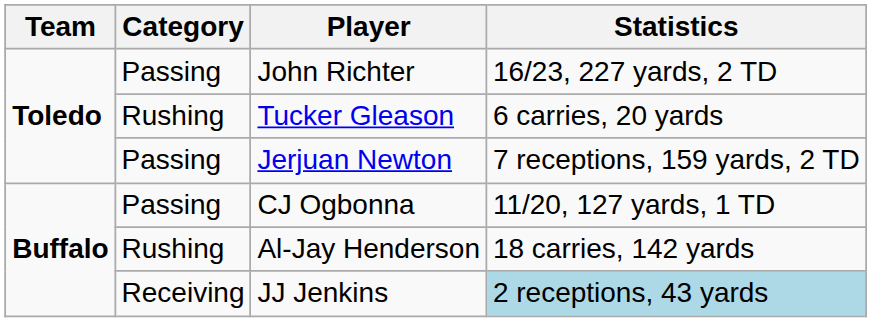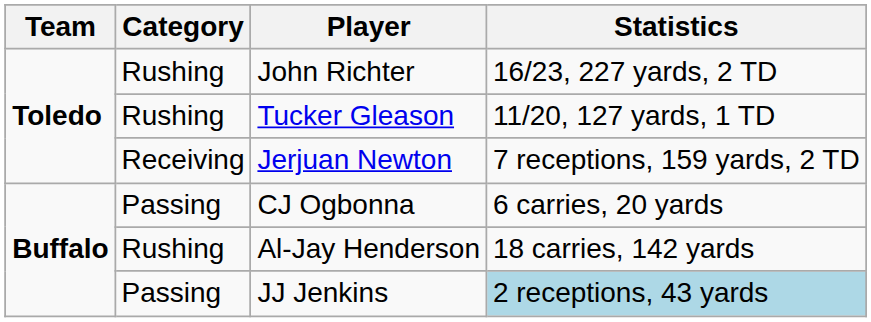(171, 71) Passing -> (173, 71) Rushing
(608, 115) 6 carries, 20 yards -> (634, 115) 11/20, 127 yards, 1 TD
(171, 159) Passing -> (183, 159) Receiving
(634, 204) 11/20, 127 yards, 1 TD -> (608, 204) 6 carries, 20 yards
(183, 293) Receiving -> (171, 293) Passing
